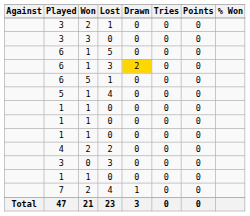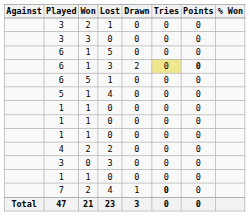(137, 66) gold background -> (137, 66) no background
(166, 66) no background -> (166, 66) khaki background
(198, 66) normal -> (198, 66) bold
(166, 190) normal -> (166, 190) bold
